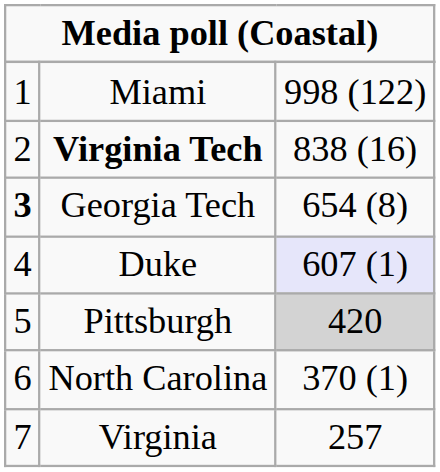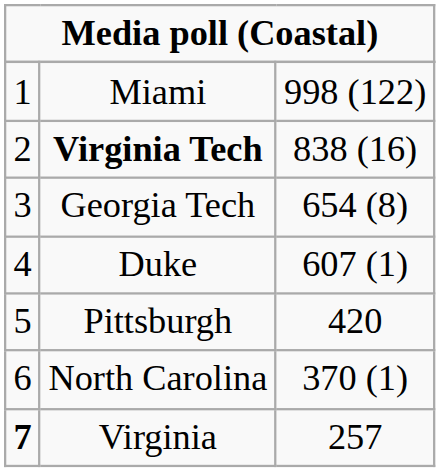(23, 206) bold -> (23, 206) normal
(355, 263) lavender background -> (355, 263) no background
(355, 321) lightgrey background -> (355, 321) no background
(23, 436) normal -> (23, 436) bold
